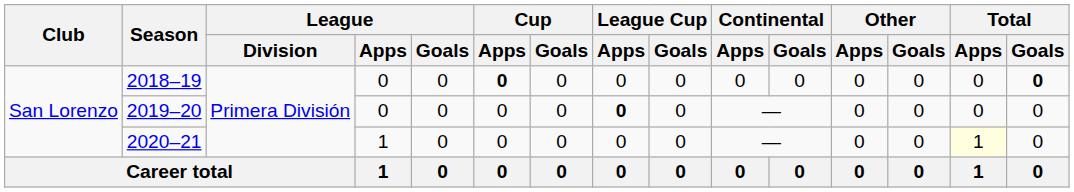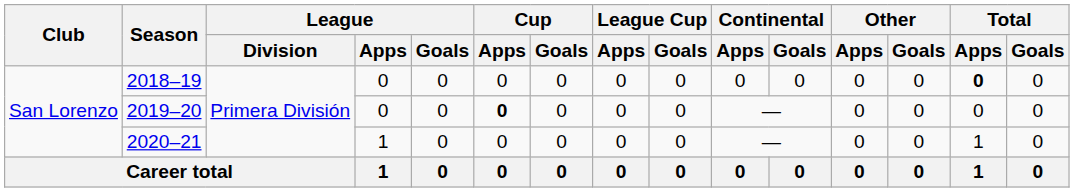(502, 80) bold -> (502, 80) normal
(978, 80) normal -> (978, 80) bold
(1038, 80) bold -> (1038, 80) normal
(502, 111) normal -> (502, 111) bold
(621, 111) bold -> (621, 111) normal
(978, 141) lightyellow background -> (978, 141) no background
